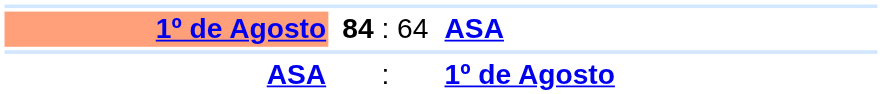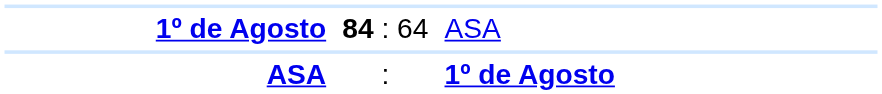(241, 28) lightsalmon background -> (241, 28) no background
(474, 28) bold -> (473, 28) normal
